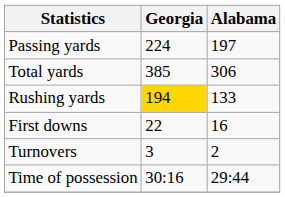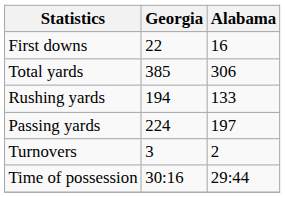rows swapped: (48, 125) <-> (54, 45)
(158, 98) gold background -> (158, 98) no background
